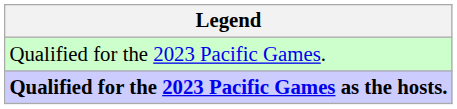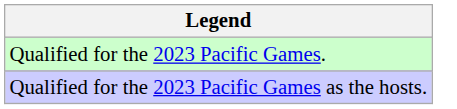(229, 86) bold -> (218, 86) normal
